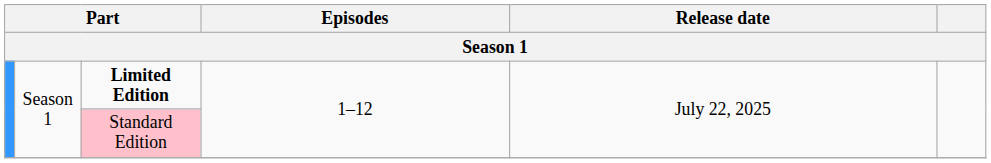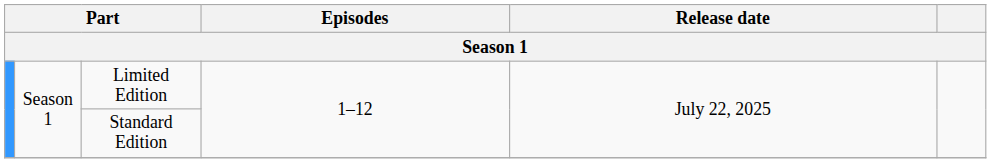(141, 84) bold -> (141, 84) normal
(141, 133) pink background -> (141, 133) no background
